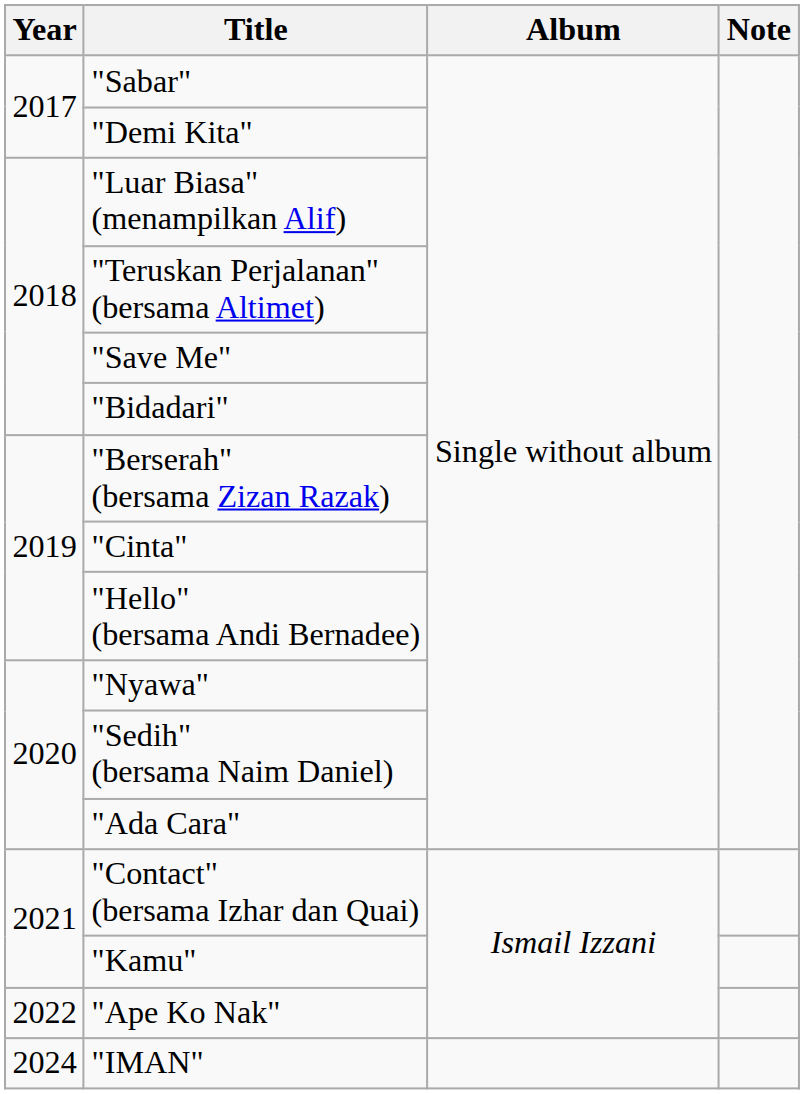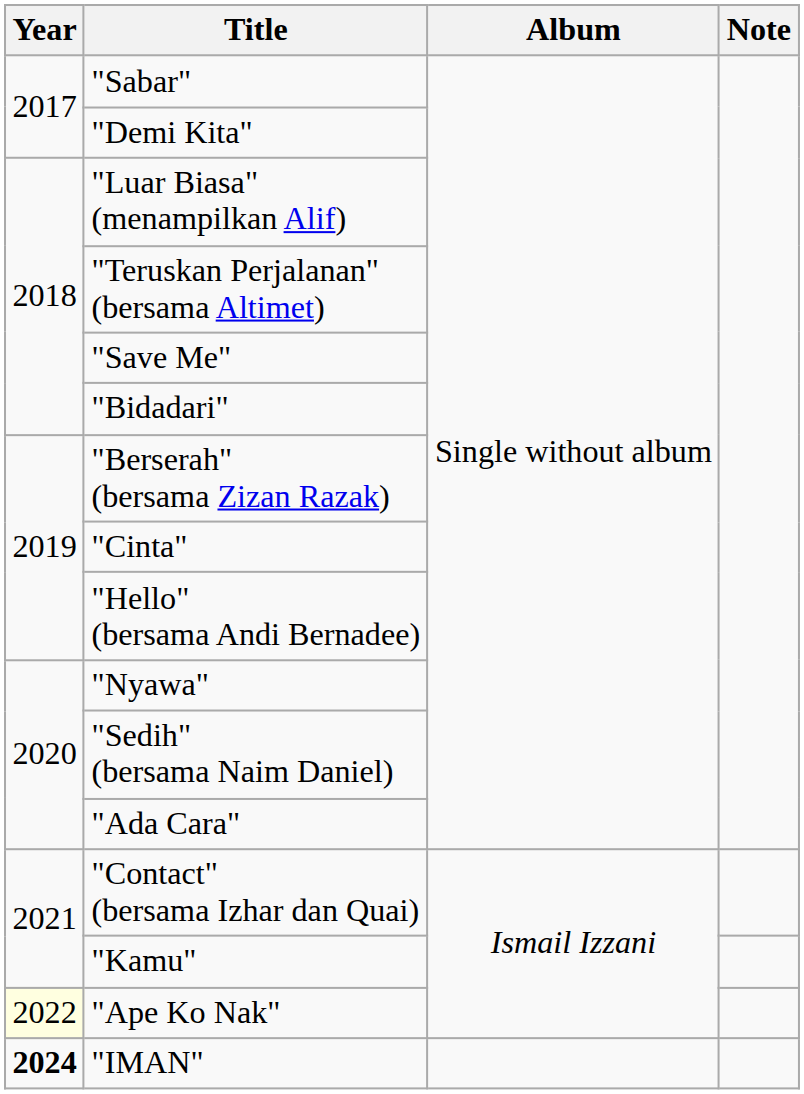(45, 1012) no background -> (45, 1012) lightyellow background
(45, 1063) normal -> (45, 1063) bold
